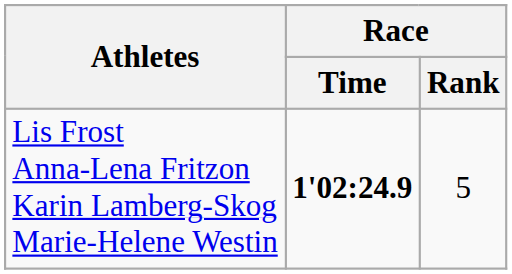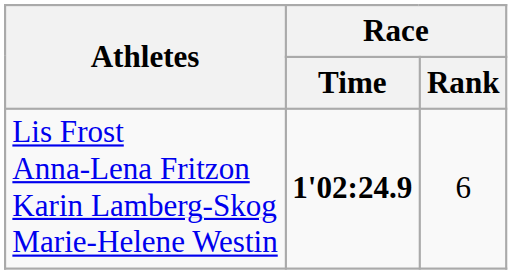(463, 188) 5 -> (463, 188) 6
